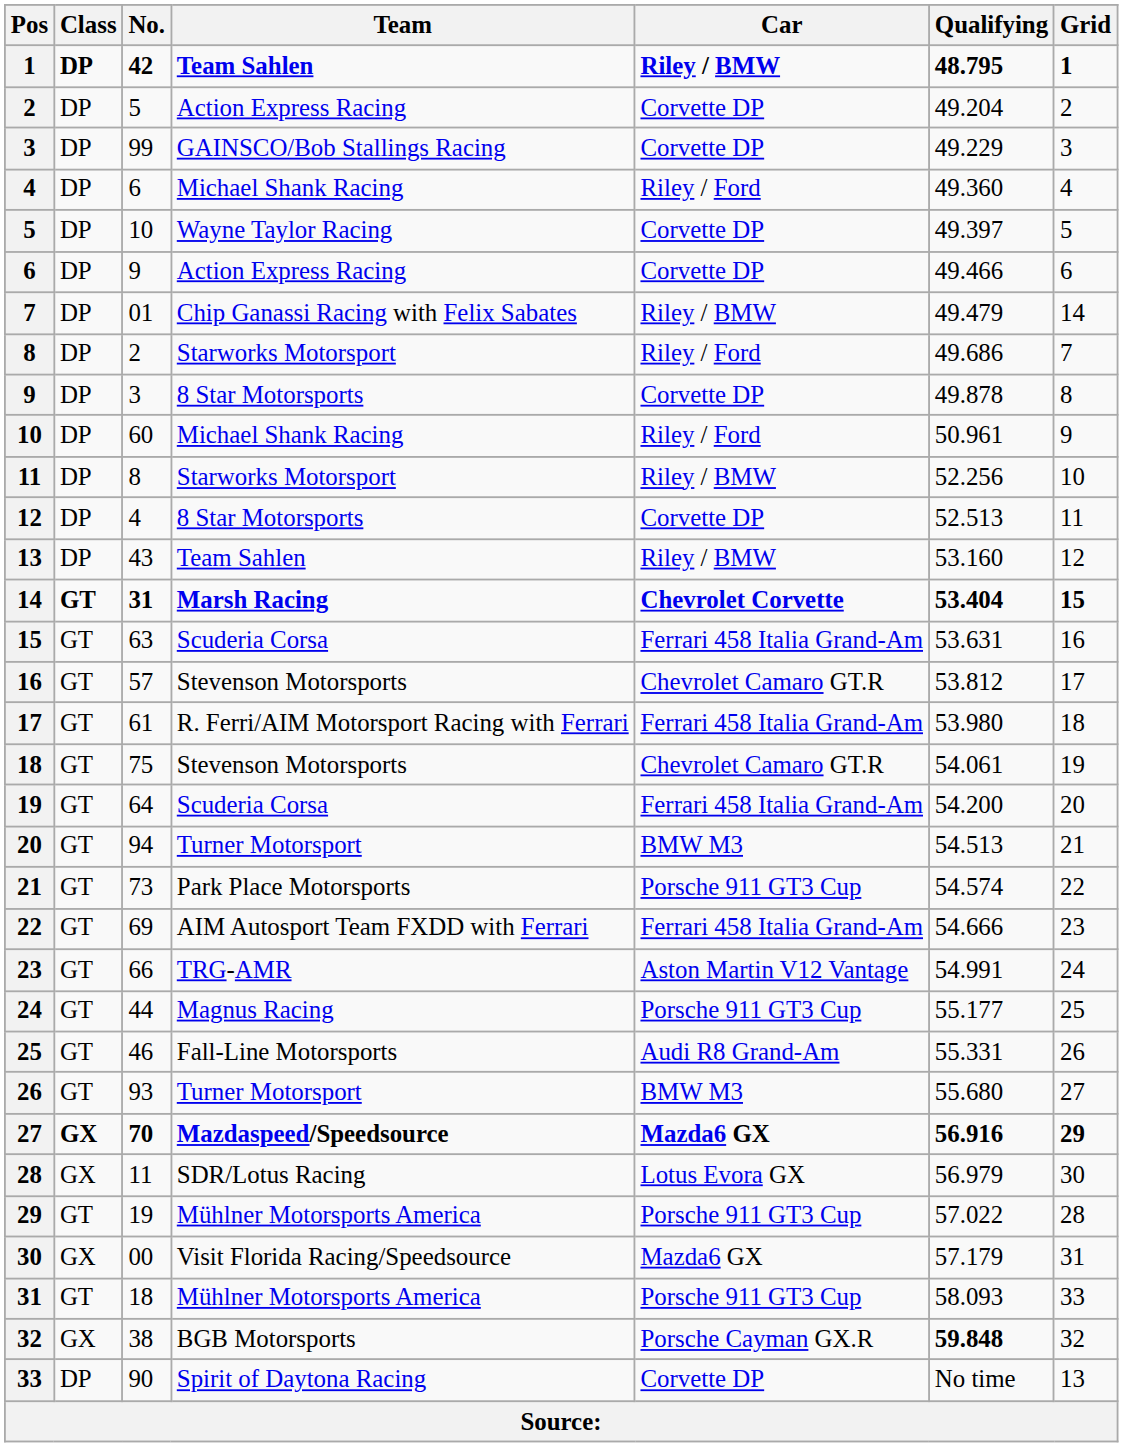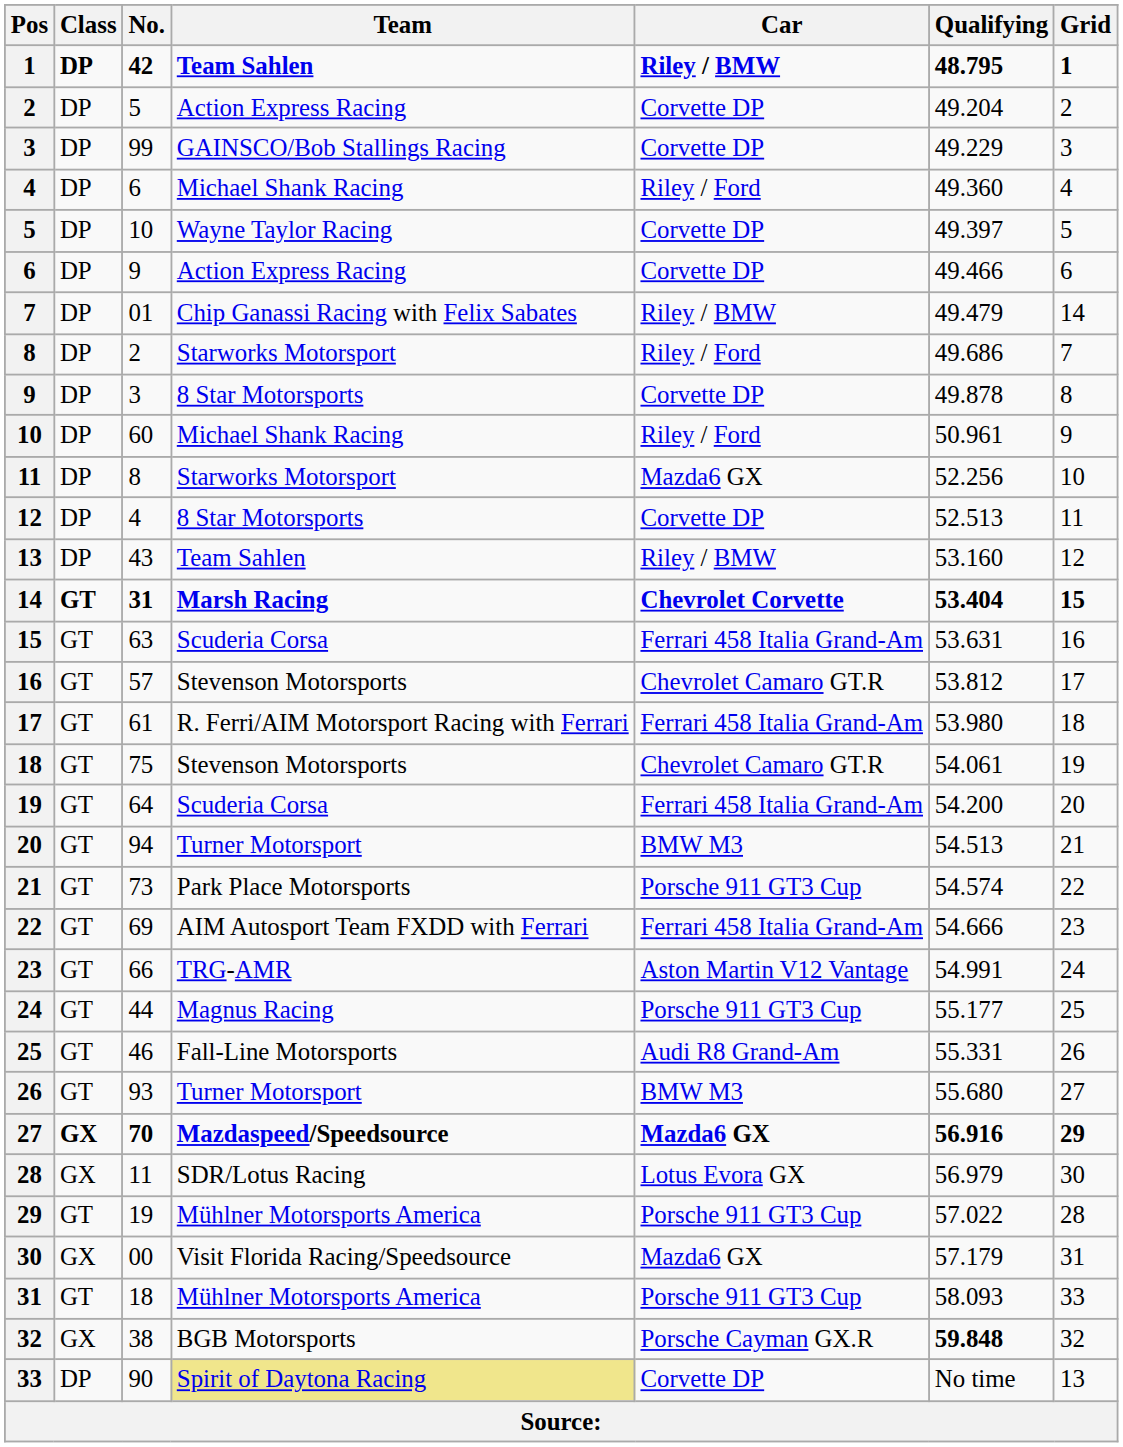(708, 476) Riley / BMW -> (702, 476) Mazda6 GX
(302, 1379) no background -> (302, 1379) khaki background
